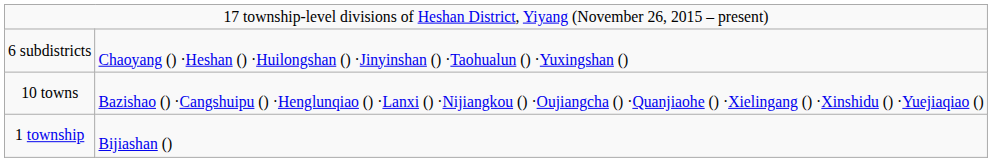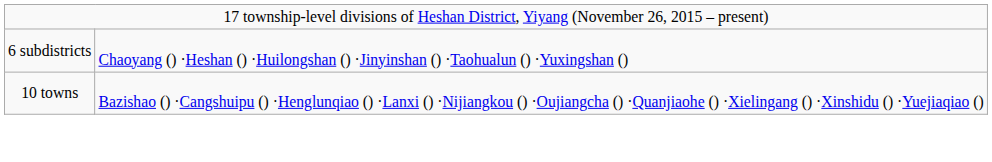- row: (50, 135)
